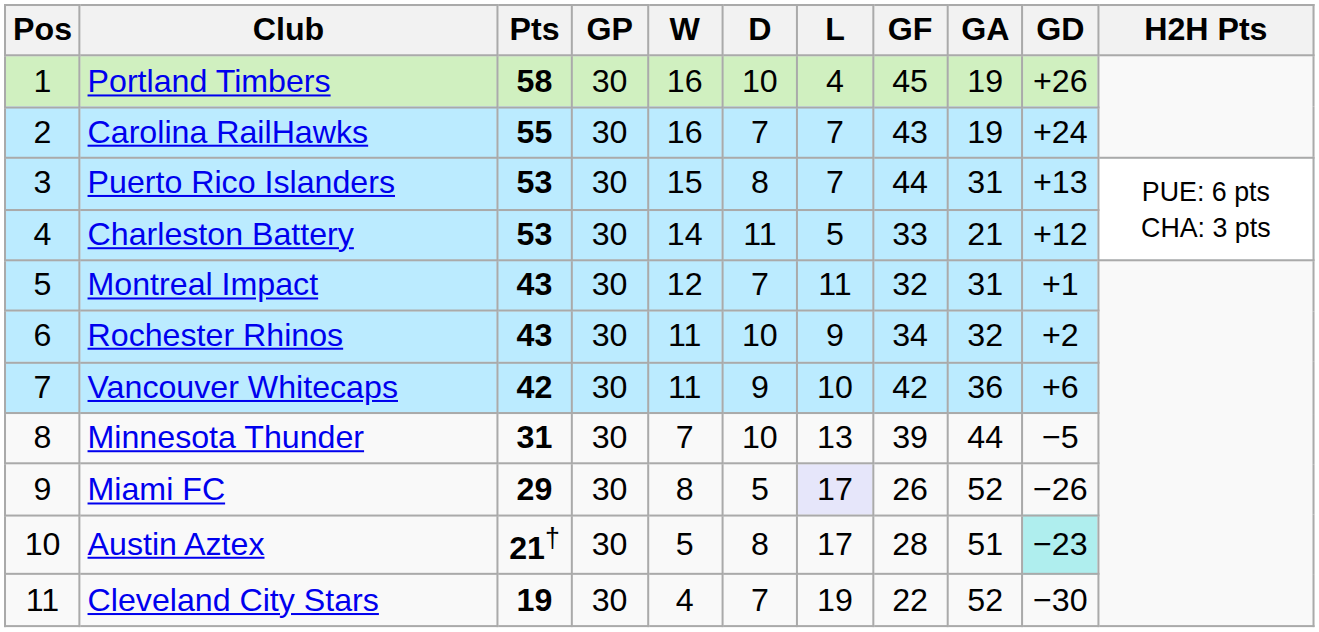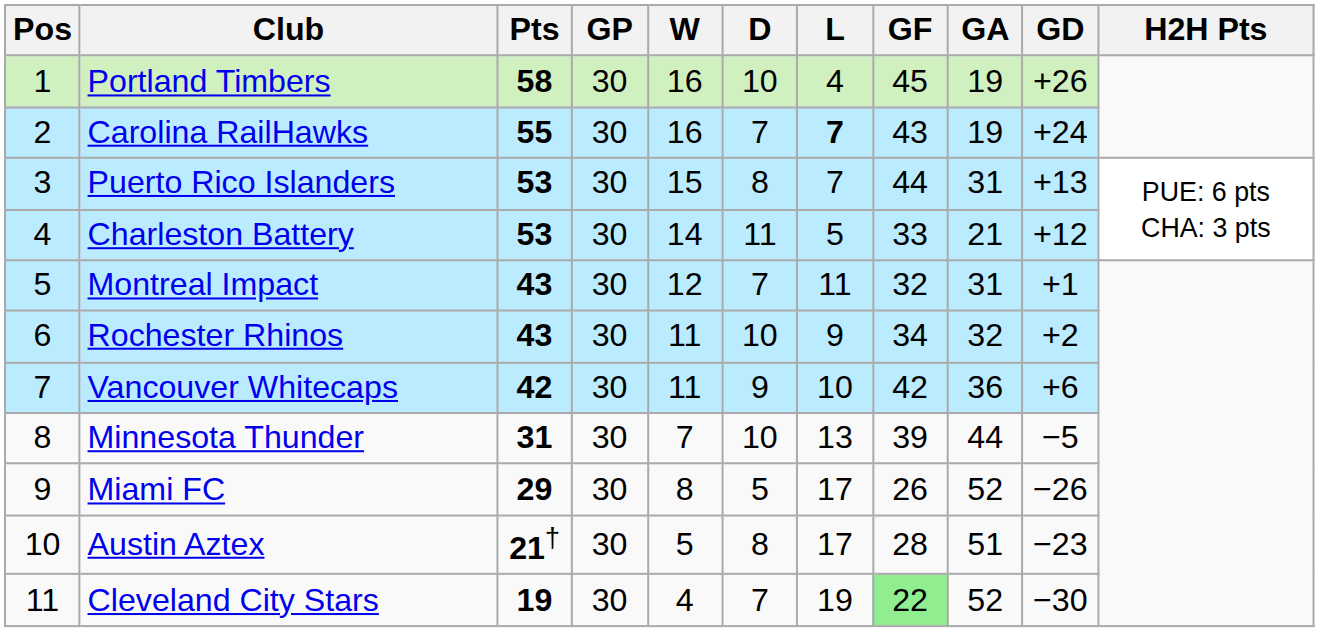(835, 132) normal -> (835, 132) bold
(835, 489) lavender background -> (835, 489) no background
(1060, 544) paleturquoise background -> (1060, 544) no background
(910, 599) no background -> (910, 599) lightgreen background
